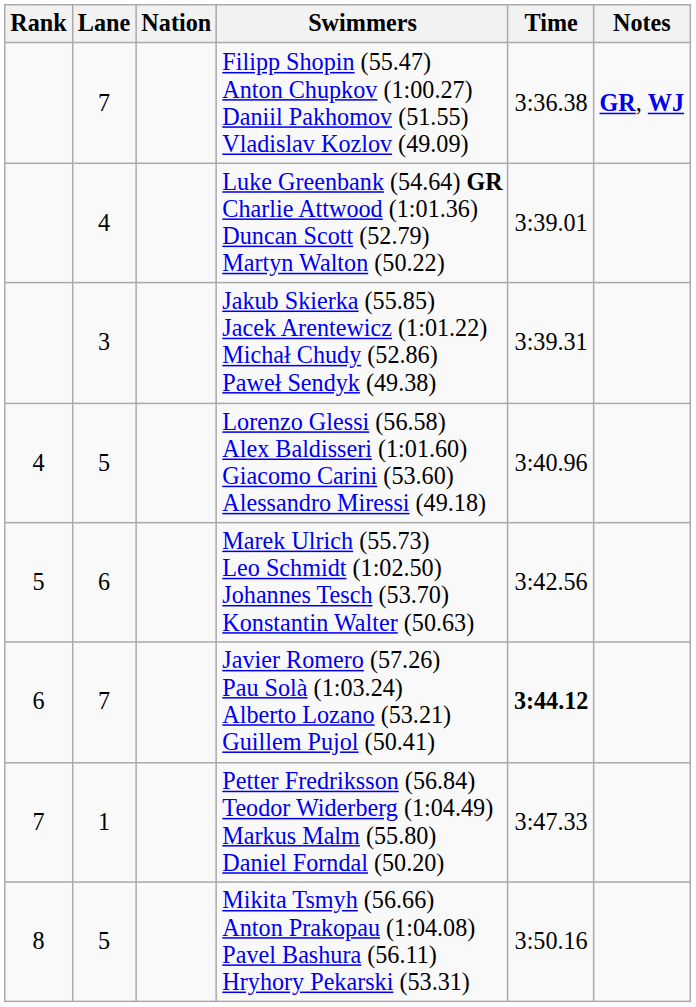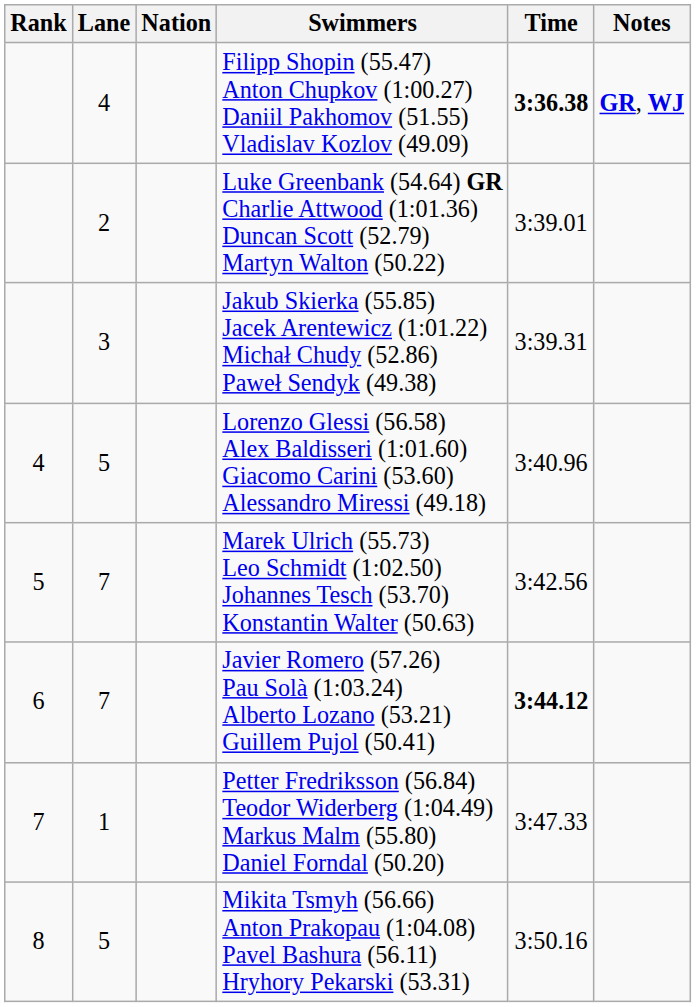(104, 102) 7 -> (104, 102) 4
(551, 102) normal -> (551, 102) bold
(104, 222) 4 -> (104, 222) 2
(104, 582) 6 -> (104, 582) 7
